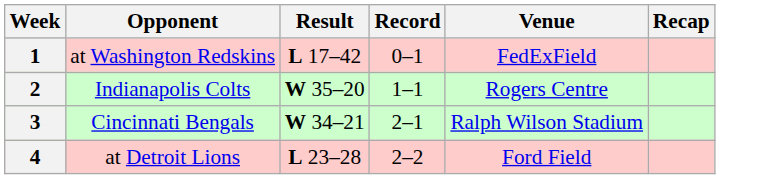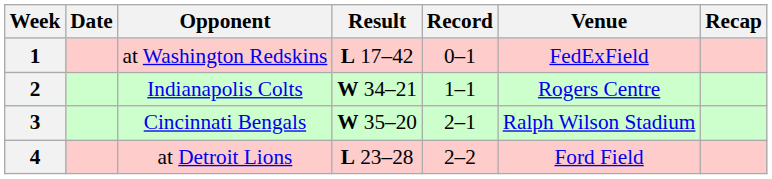+ column: (91, 21)
(325, 88) W 35–20 -> (377, 88) W 34–21
(325, 122) W 34–21 -> (377, 122) W 35–20
